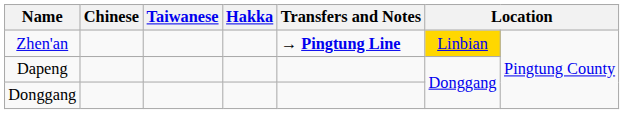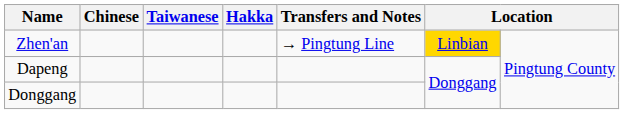(341, 43) bold -> (337, 43) normal
